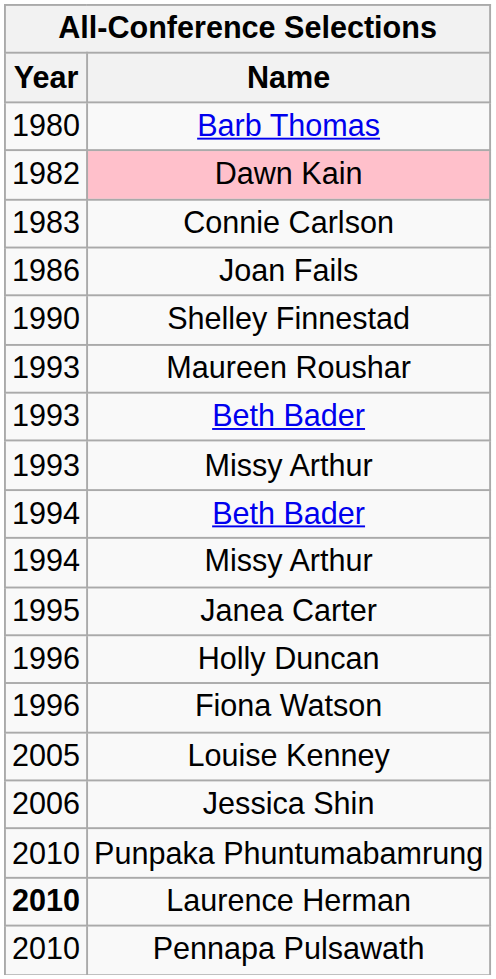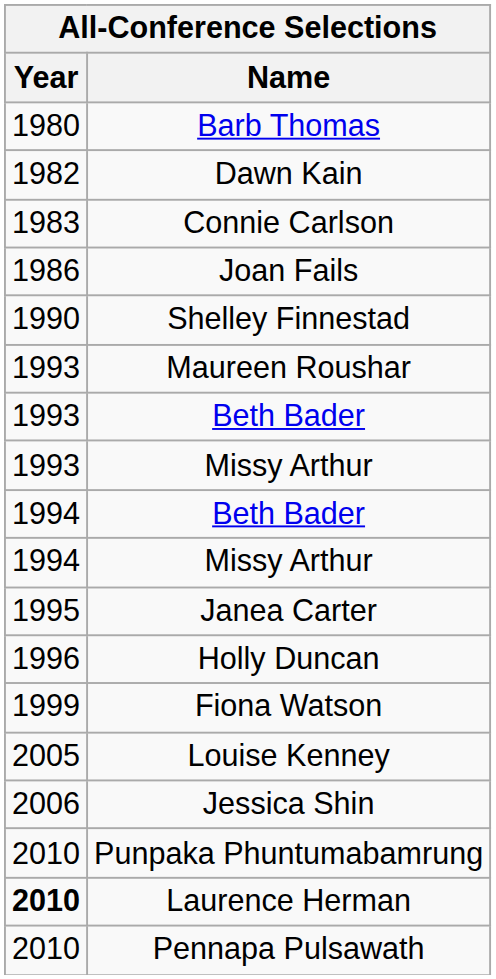(289, 174) pink background -> (289, 174) no background
(46, 707) 1996 -> (46, 707) 1999
